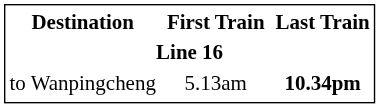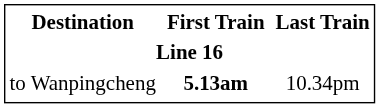(216, 82) normal -> (216, 82) bold
(323, 82) bold -> (323, 82) normal
